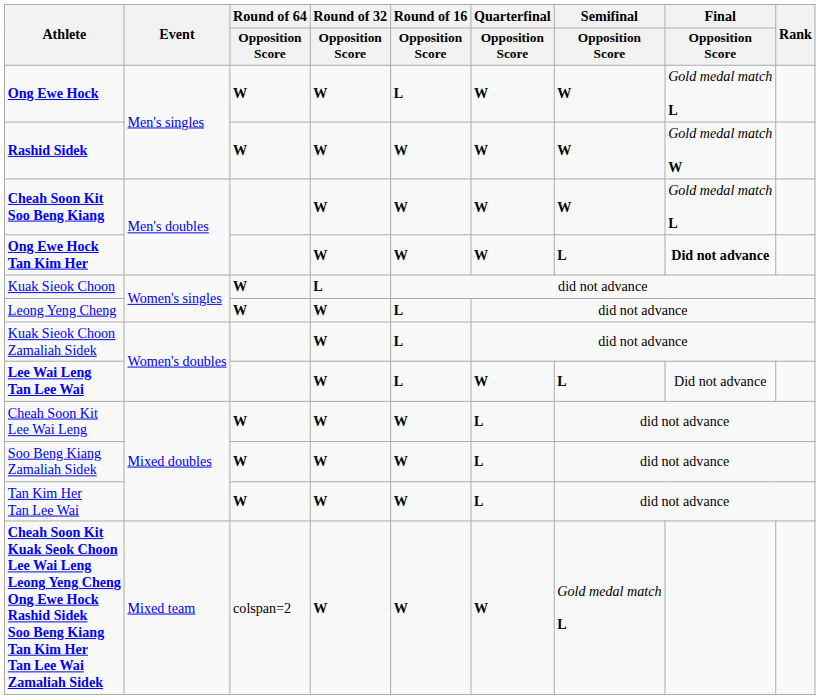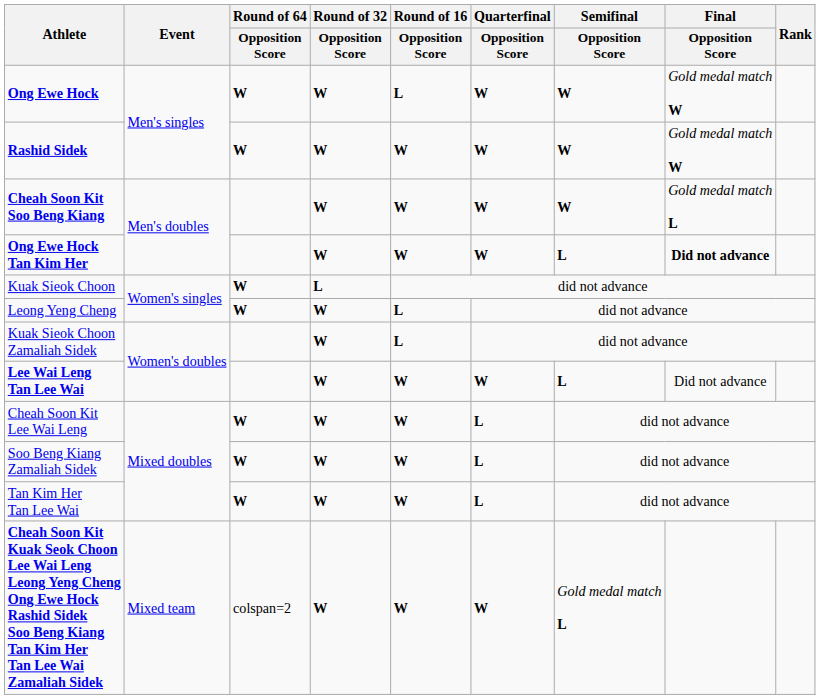(720, 94) Gold medal match L -> (720, 94) Gold medal match W
(398, 382) L -> (401, 382) W
